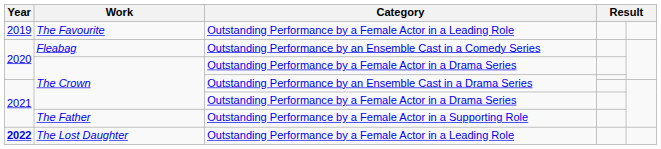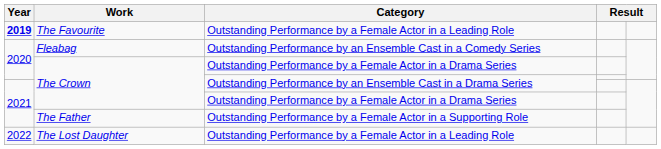(19, 30) normal -> (19, 30) bold
(19, 135) bold -> (19, 135) normal
